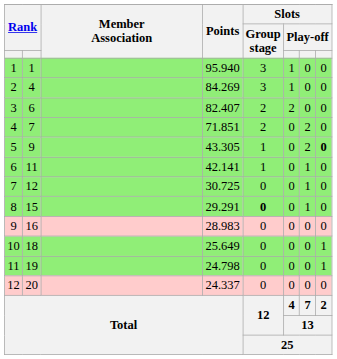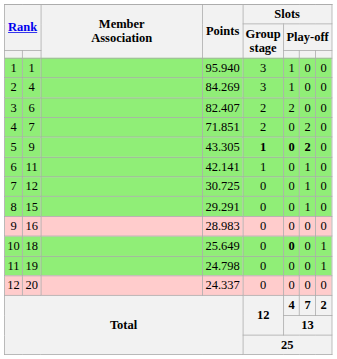(263, 147) normal -> (263, 147) bold
(292, 147) normal -> (292, 147) bold
(308, 147) normal -> (308, 147) bold
(324, 147) bold -> (324, 147) normal
(263, 206) bold -> (263, 206) normal
(292, 246) normal -> (292, 246) bold
